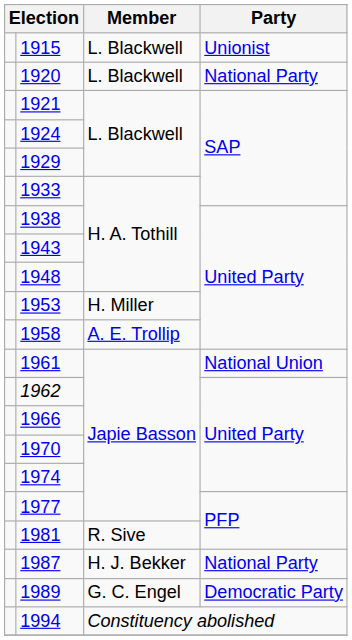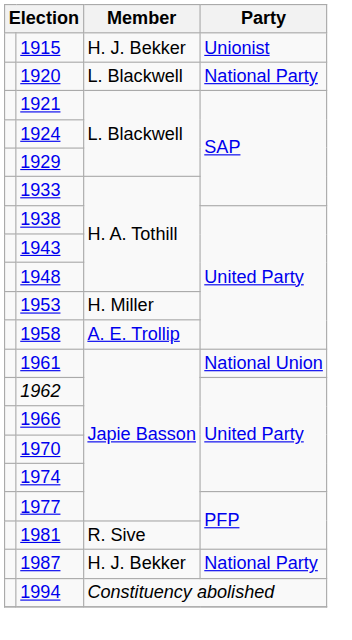(135, 47) L. Blackwell -> (137, 47) H. J. Bekker
- row: (40, 592)
